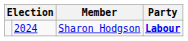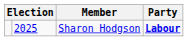(26, 28) 2024 -> (26, 28) 2025
